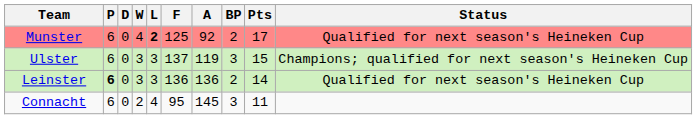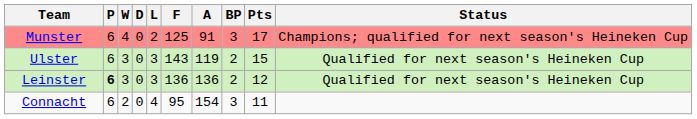columns swapped: (140, 15) <-> (125, 15)
(154, 37) bold -> (154, 37) normal
(207, 37) 92 -> (207, 37) 91
(233, 37) 2 -> (233, 37) 3
(483, 37) Qualified for next season's Heineken Cup -> (483, 37) Champions; qualified for next season's Heineken Cup
(177, 59) 137 -> (177, 59) 143
(233, 59) 3 -> (233, 59) 2
(483, 59) Champions; qualified for next season's Heineken Cup -> (483, 59) Qualified for next season's Heineken Cup
(260, 81) 14 -> (260, 81) 12
(207, 103) 145 -> (207, 103) 154
